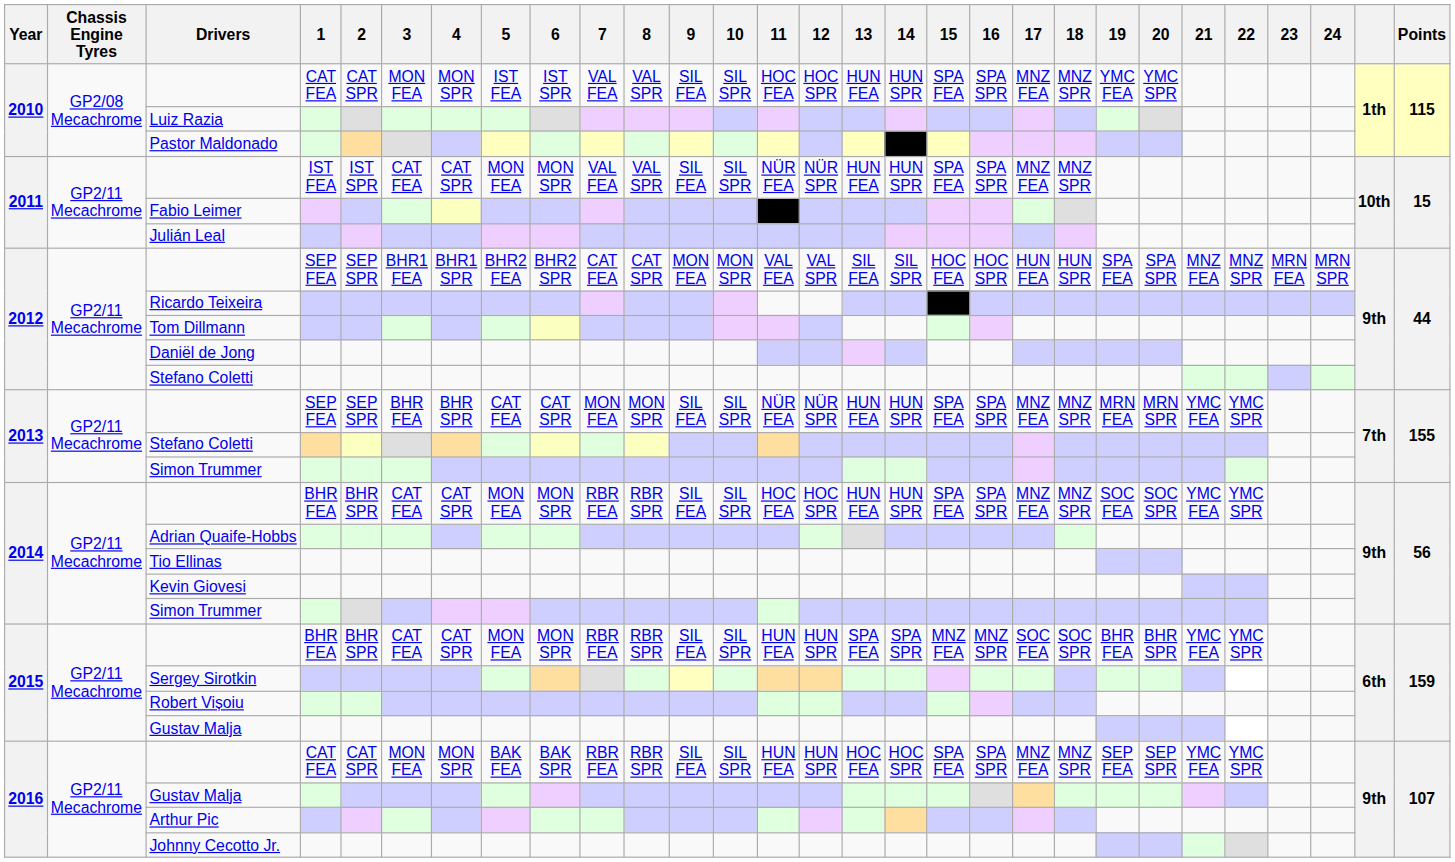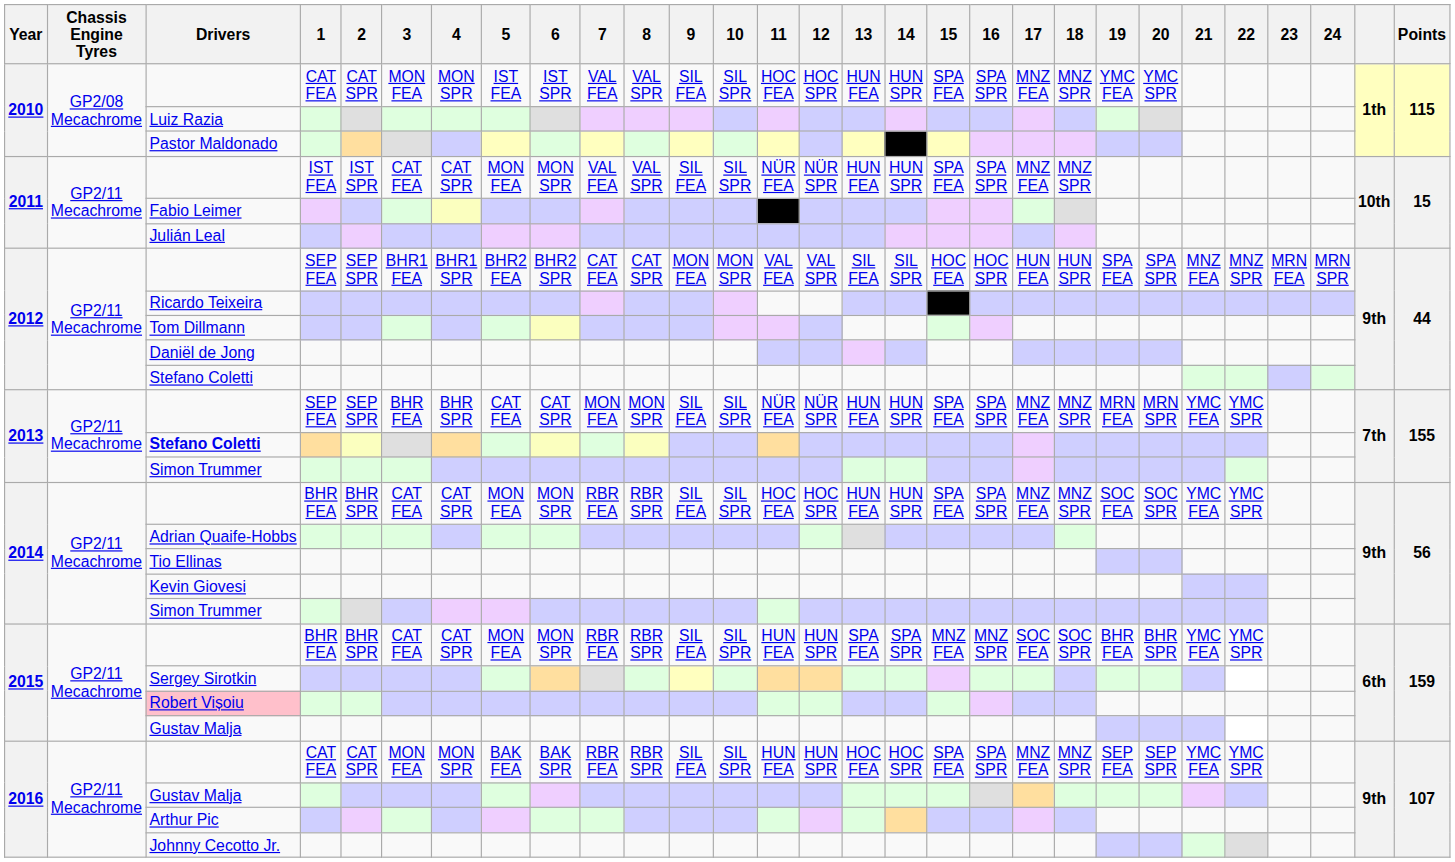(201, 444) normal -> (205, 444) bold
(197, 703) no background -> (197, 703) pink background
